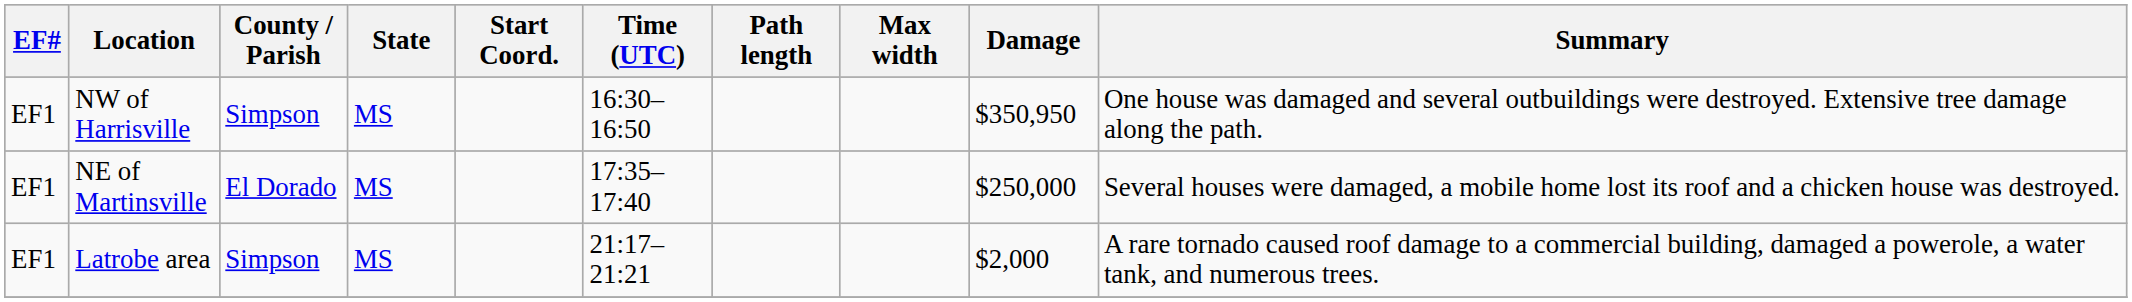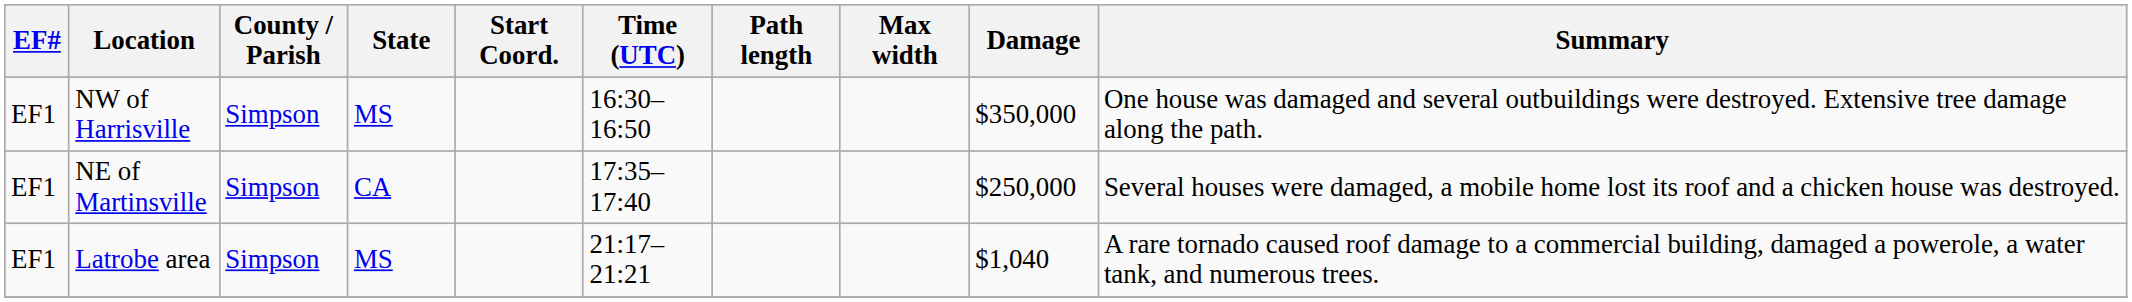(1026, 113) $350,950 -> (1026, 113) $350,000
(281, 186) El Dorado -> (272, 186) Simpson
(373, 186) MS -> (373, 186) CA
(1012, 259) $2,000 -> (1012, 259) $1,040
